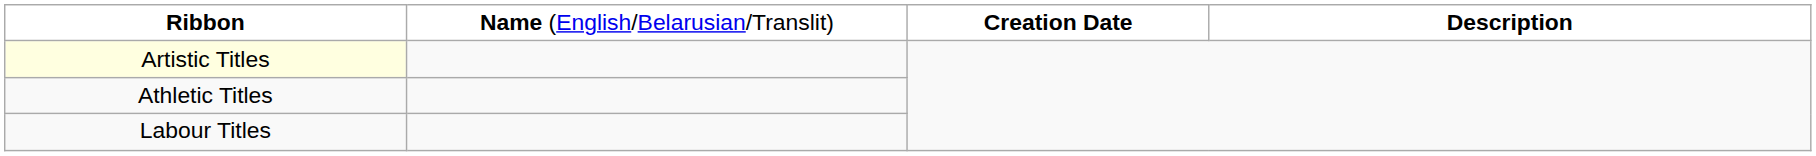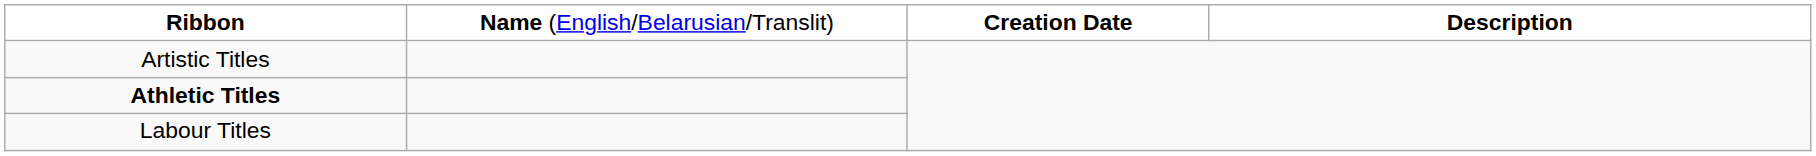(205, 58) lightyellow background -> (205, 58) no background
(205, 95) normal -> (205, 95) bold
